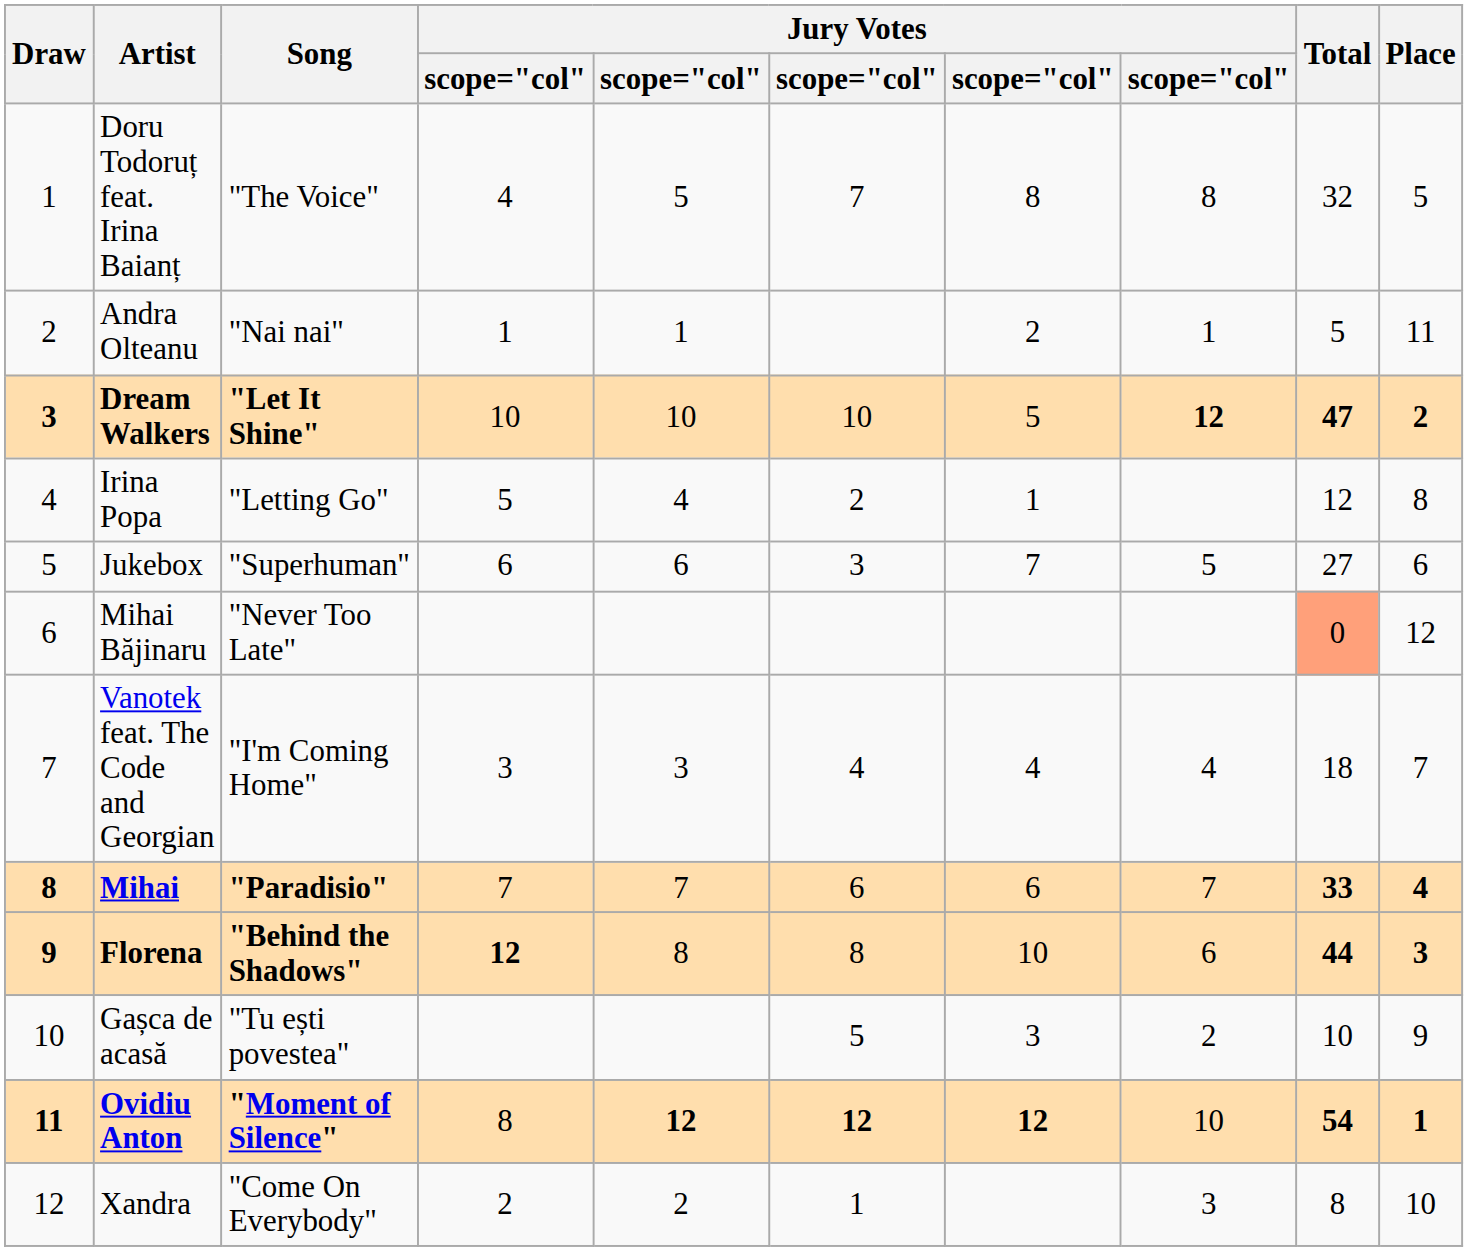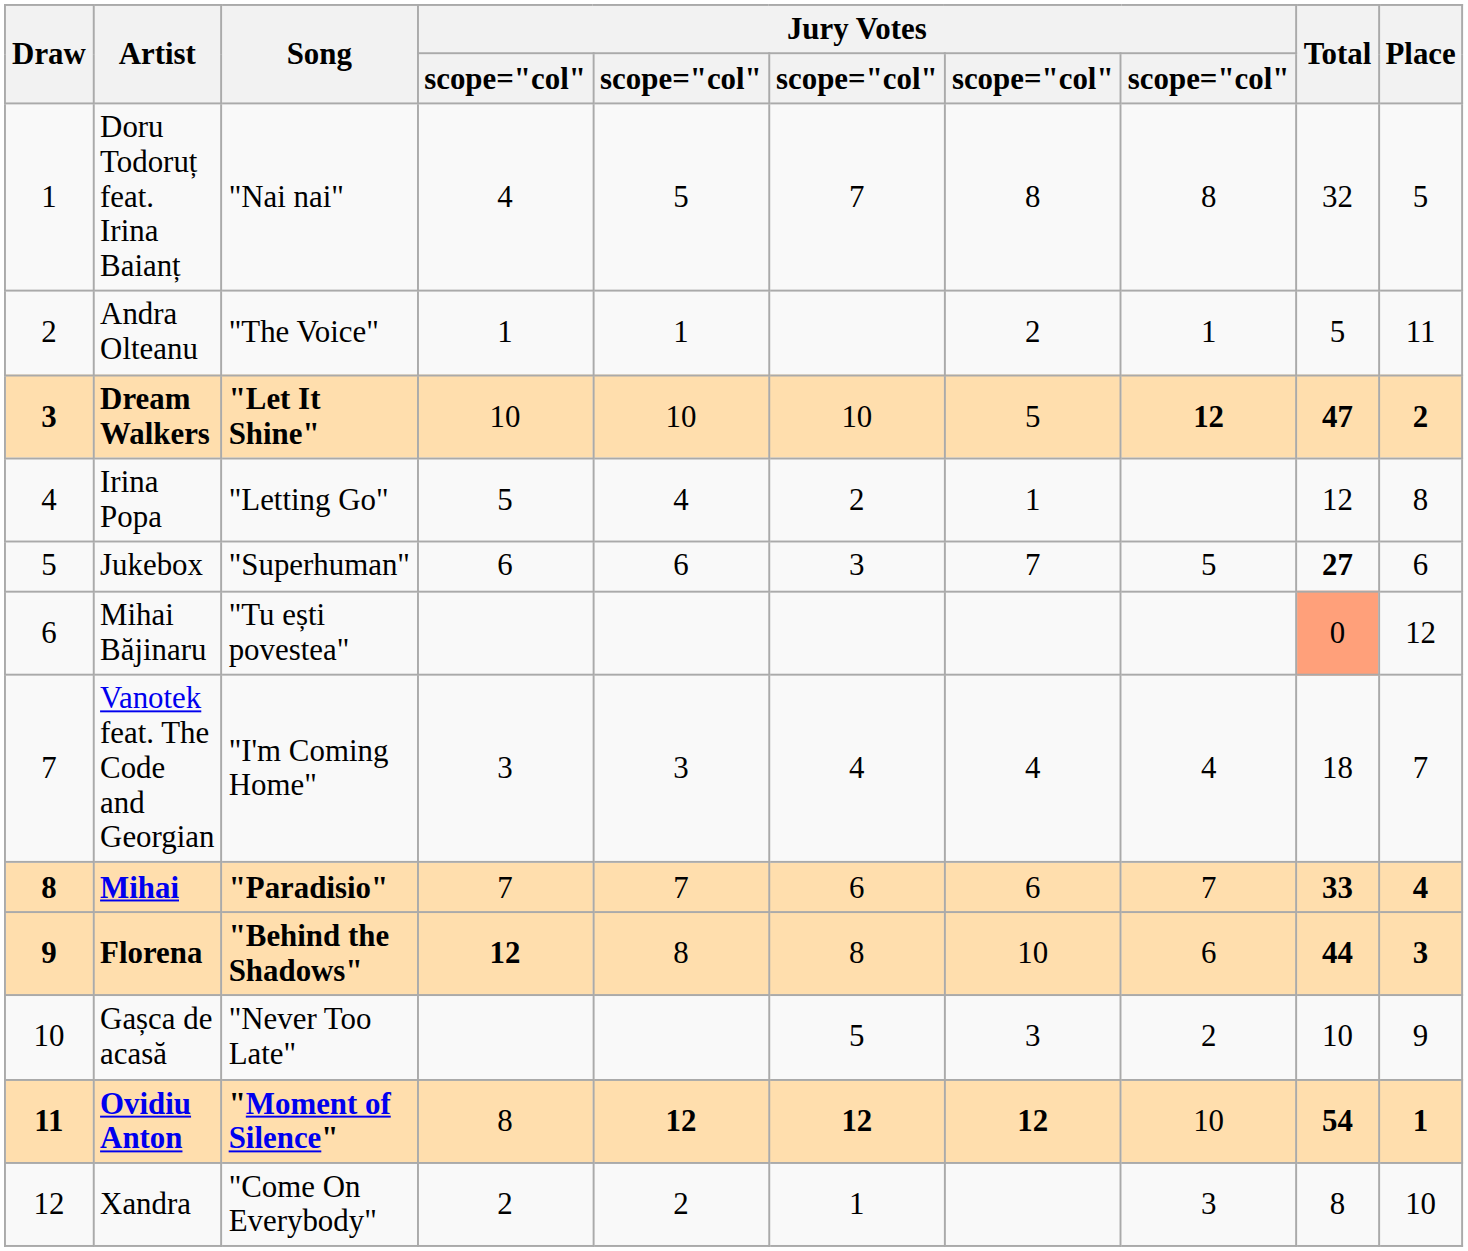(304, 196) "The Voice" -> (286, 196) "Nai nai"
(286, 332) "Nai nai" -> (304, 332) "The Voice"
(1337, 566) normal -> (1337, 566) bold
(300, 632) "Never Too Late" -> (289, 632) "Tu ești povestea"
(289, 1036) "Tu ești povestea" -> (300, 1036) "Never Too Late"
